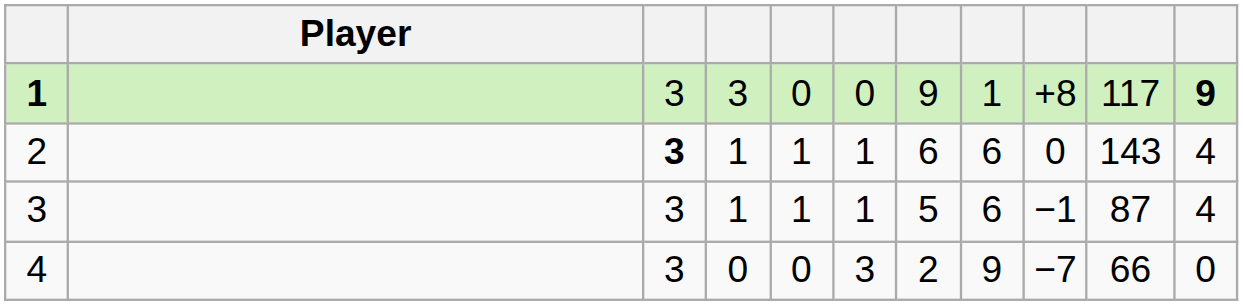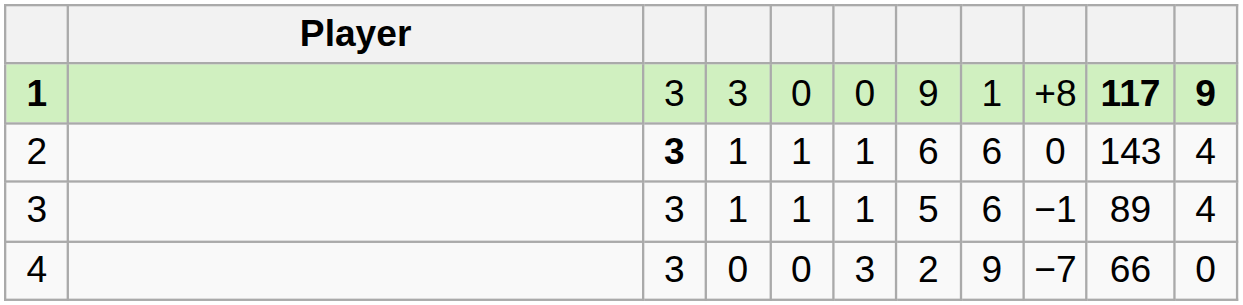(1130, 92) normal -> (1131, 92) bold
(1130, 210) 87 -> (1130, 210) 89
